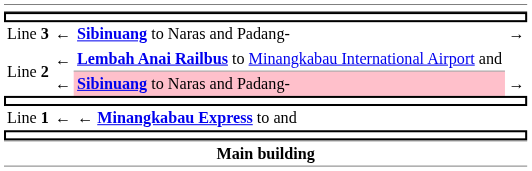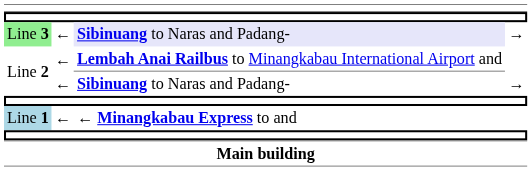(28, 34) no background -> (28, 34) lightgreen background
(183, 34) no background -> (183, 34) lavender background
(183, 83) pink background -> (183, 83) no background
(28, 118) no background -> (28, 118) lightblue background
